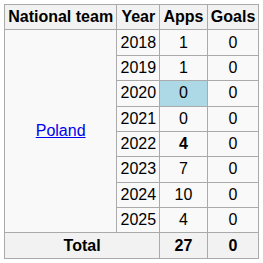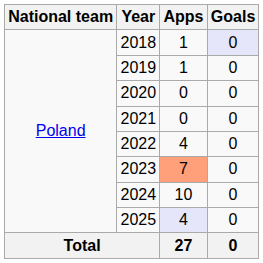(233, 42) no background -> (233, 42) lavender background
(183, 93) lightblue background -> (183, 93) no background
(183, 144) bold -> (183, 144) normal
(183, 169) no background -> (183, 169) lightsalmon background
(183, 220) no background -> (183, 220) lavender background
